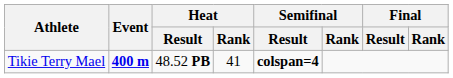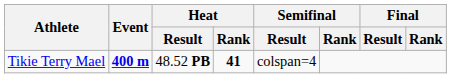(233, 61) normal -> (233, 61) bold
(288, 61) bold -> (287, 61) normal
